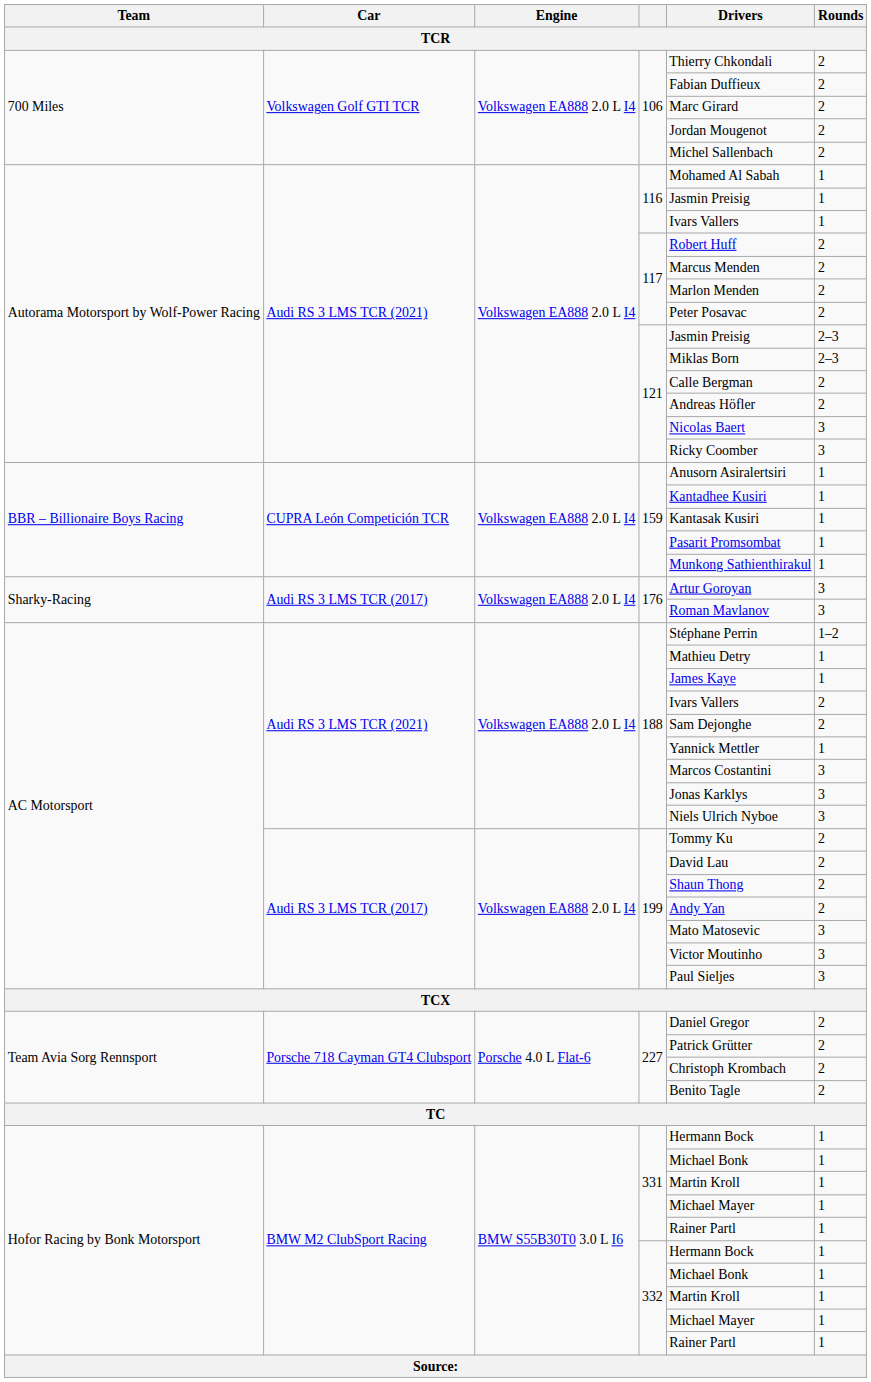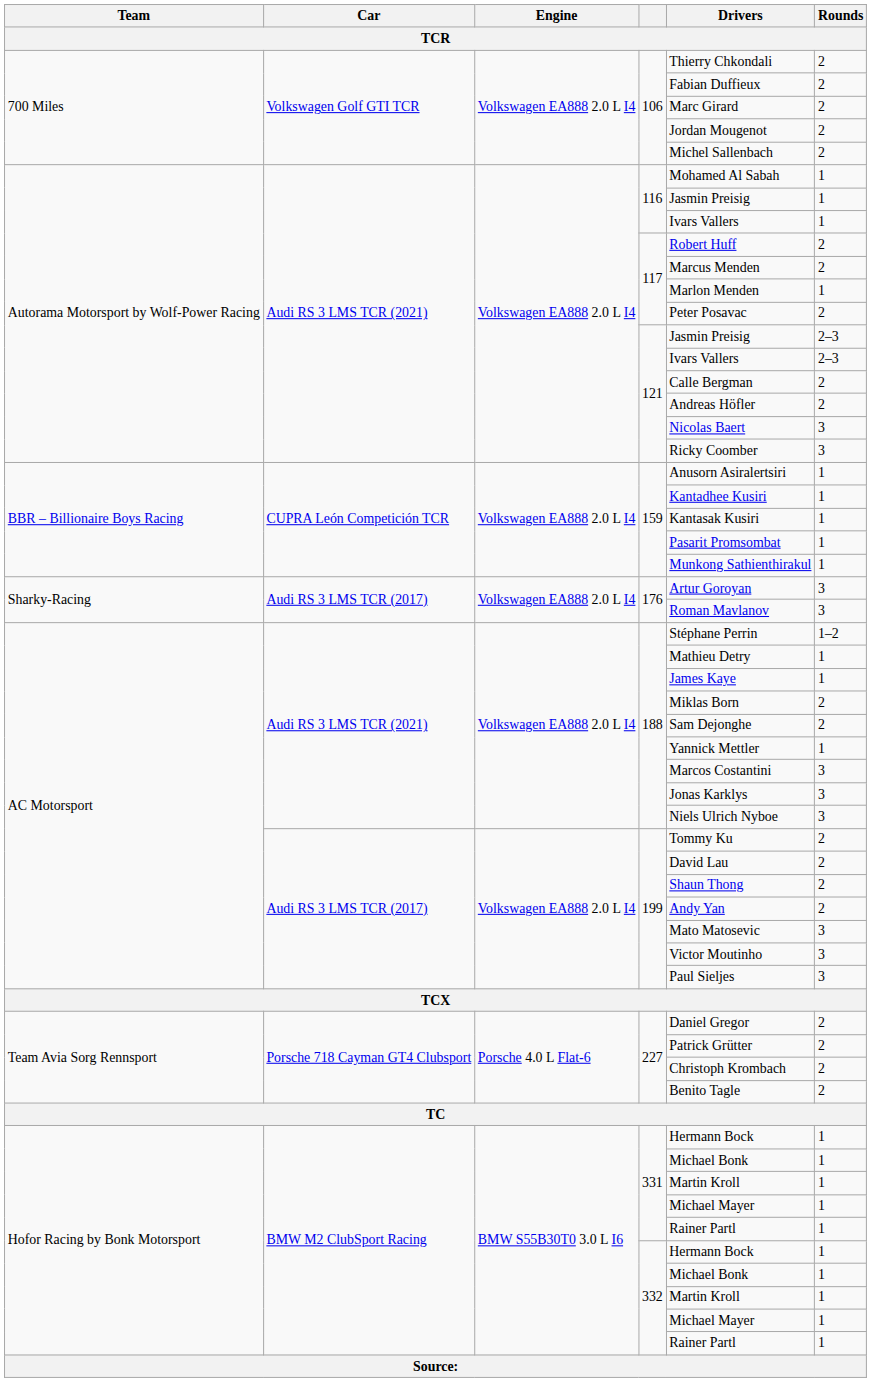(821, 290) 2 -> (821, 290) 1
(704, 358) Miklas Born -> (704, 358) Ivars Vallers
(704, 702) Ivars Vallers -> (704, 702) Miklas Born
